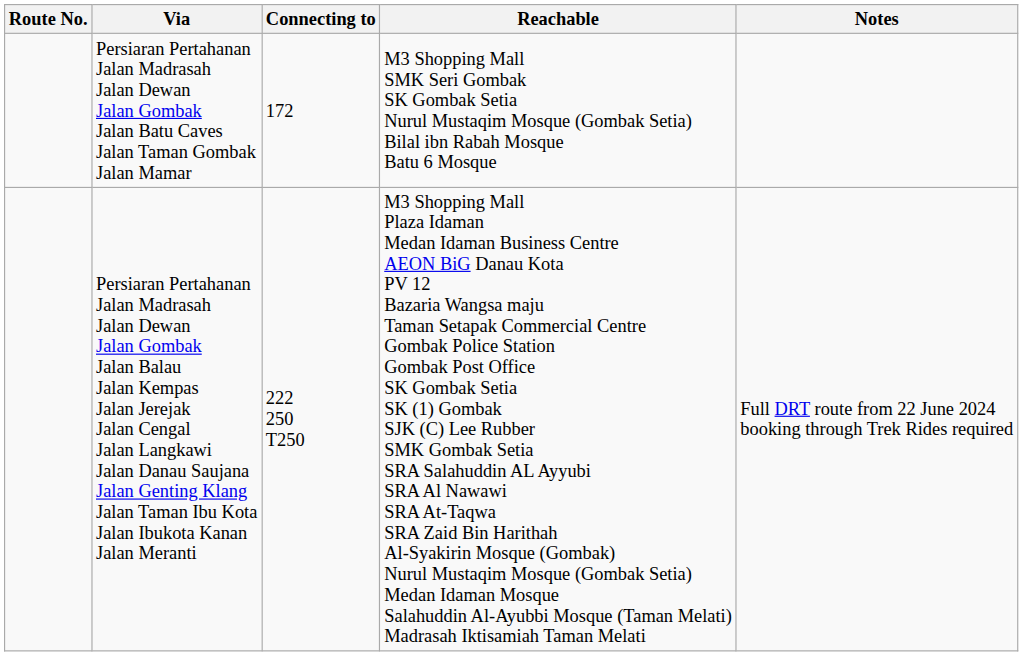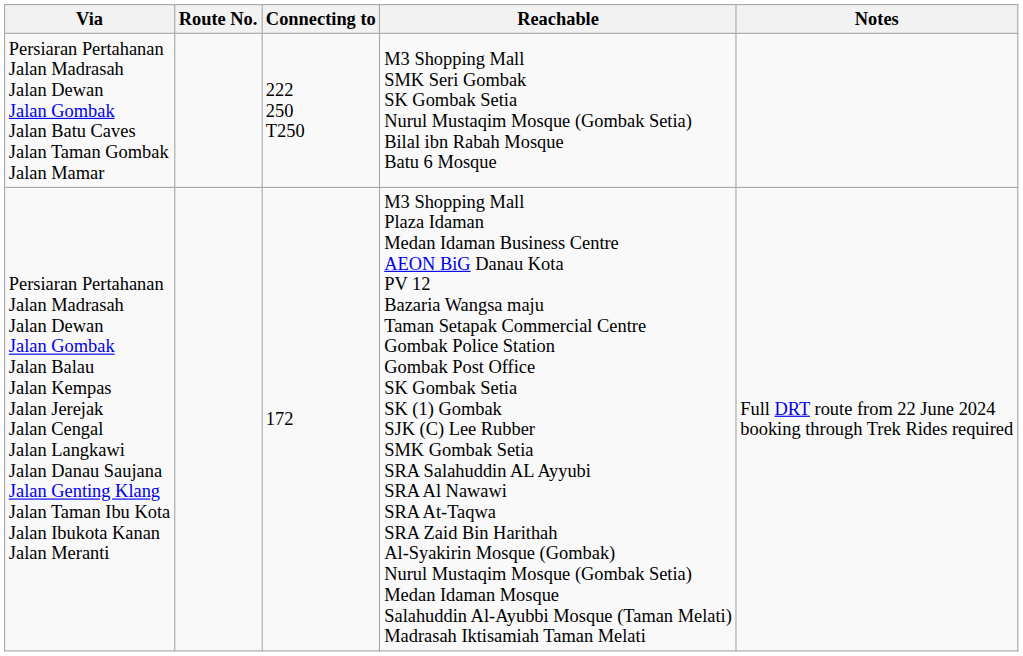columns swapped: (48, 19) <-> (177, 19)
(280, 110) 172 -> (285, 110) 222 250 T250
(285, 419) 222 250 T250 -> (280, 419) 172
